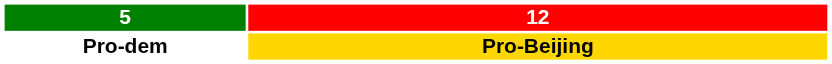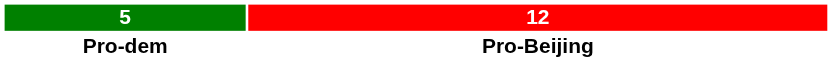(538, 46) gold background -> (538, 46) no background
